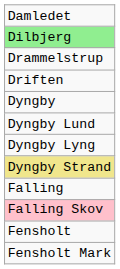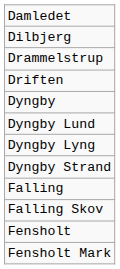(40, 37) lightgreen background -> (40, 37) no background
(59, 167) khaki background -> (59, 167) no background
(55, 210) pink background -> (55, 210) no background
